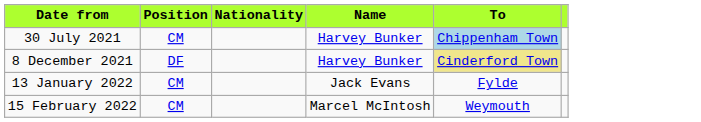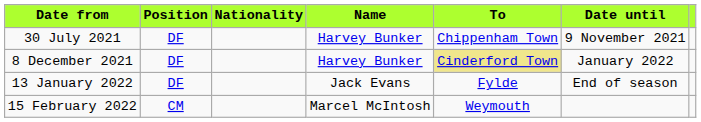+ column: (625, 16)
(176, 38) CM -> (176, 38) DF
(498, 38) lightblue background -> (498, 38) no background
(176, 83) CM -> (176, 83) DF
